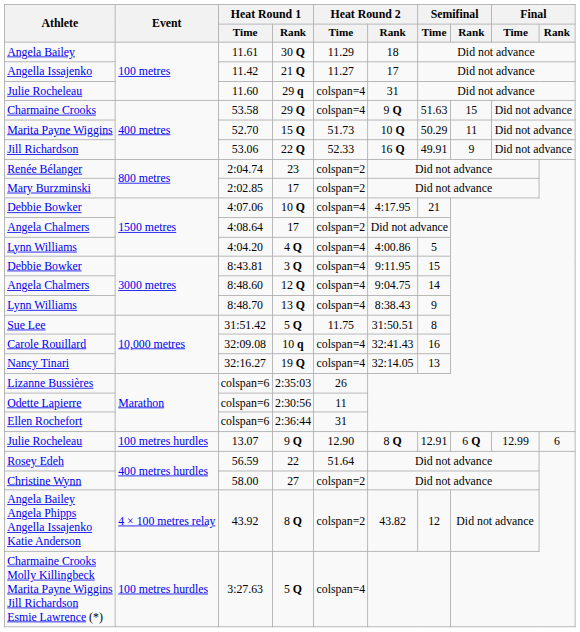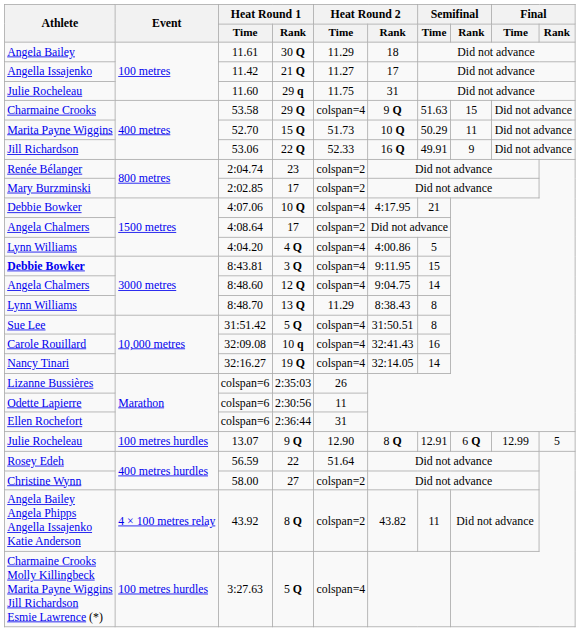(341, 91) colspan=4 -> (341, 91) 11.75
(44, 266) normal -> (46, 266) bold
(341, 305) colspan=4 -> (341, 305) 11.29
(434, 305) 9 -> (434, 305) 8
(341, 325) 11.75 -> (341, 325) colspan=4
(434, 364) 13 -> (434, 364) 14
(557, 442) 6 -> (557, 442) 5
(434, 521) 12 -> (434, 521) 11
